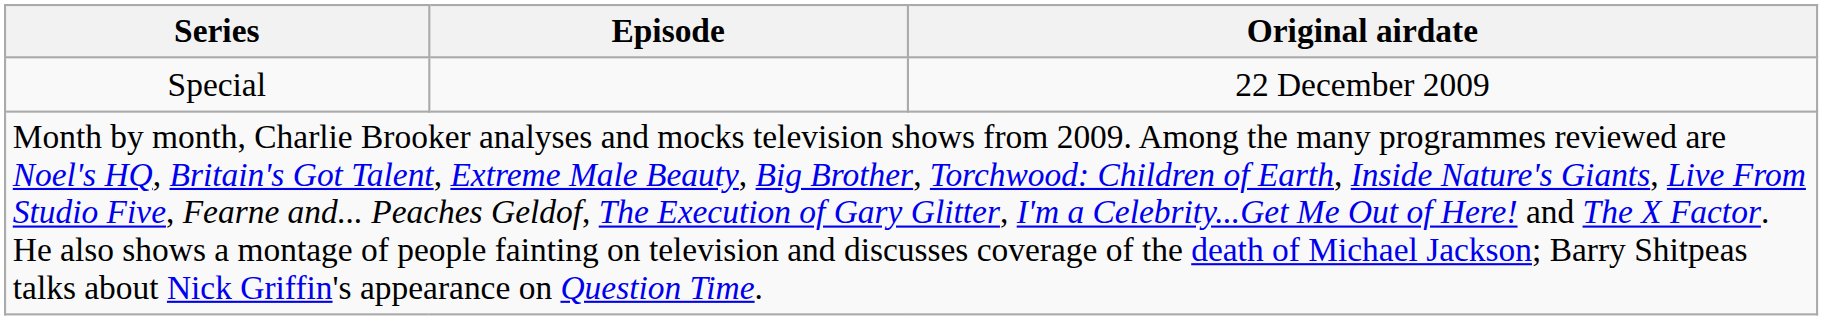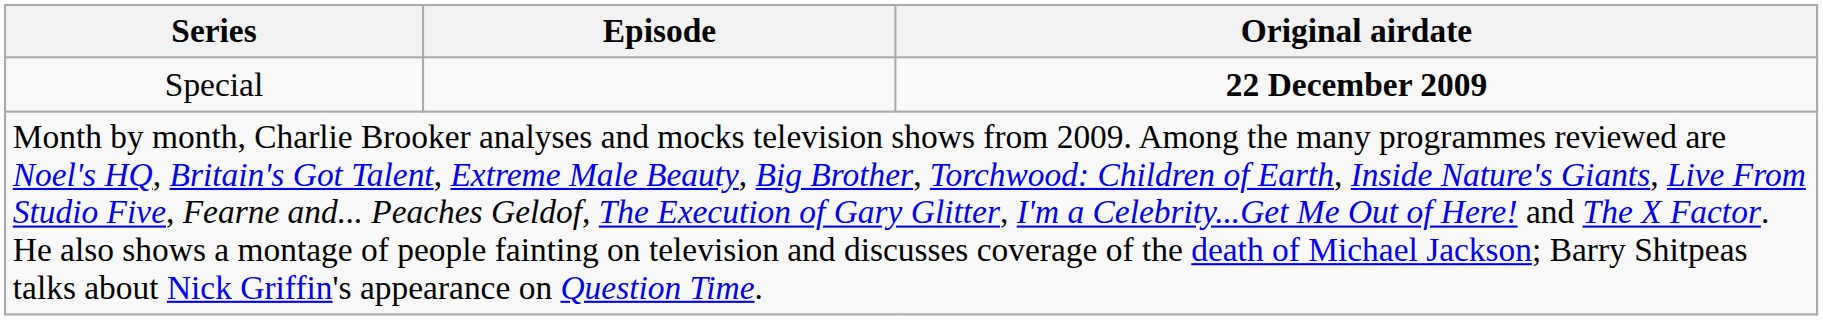(1362, 84) normal -> (1356, 84) bold
